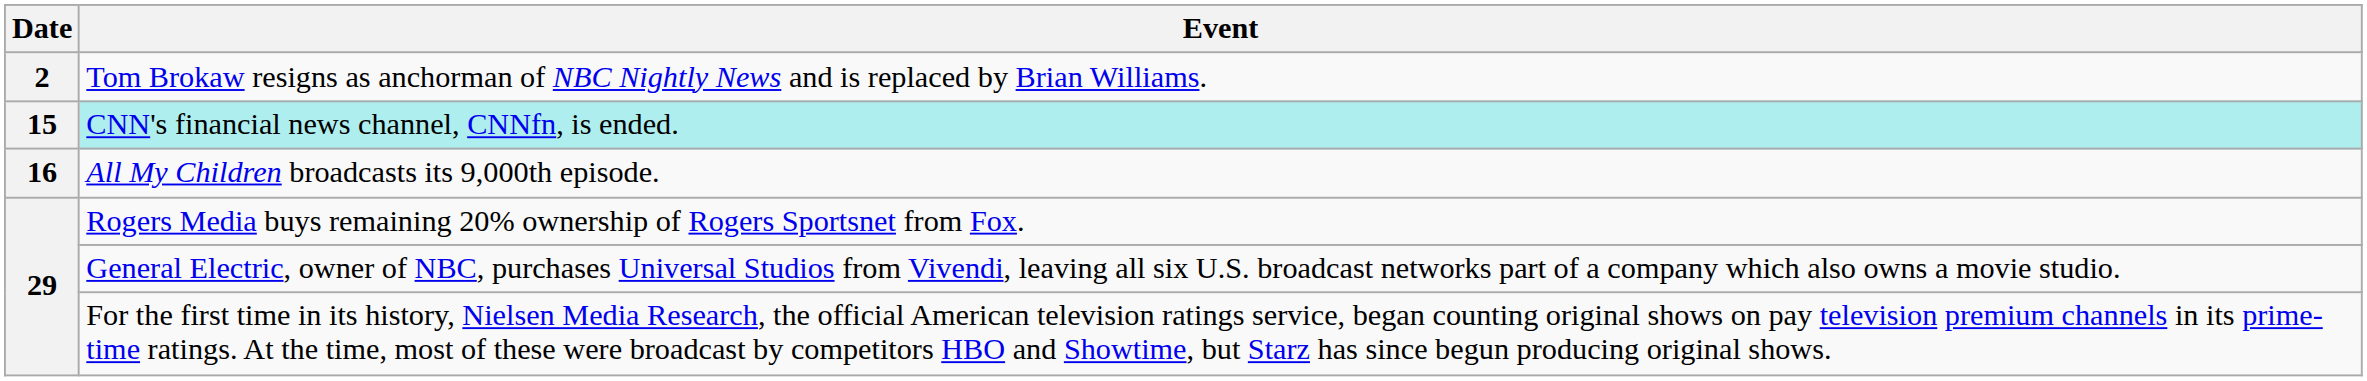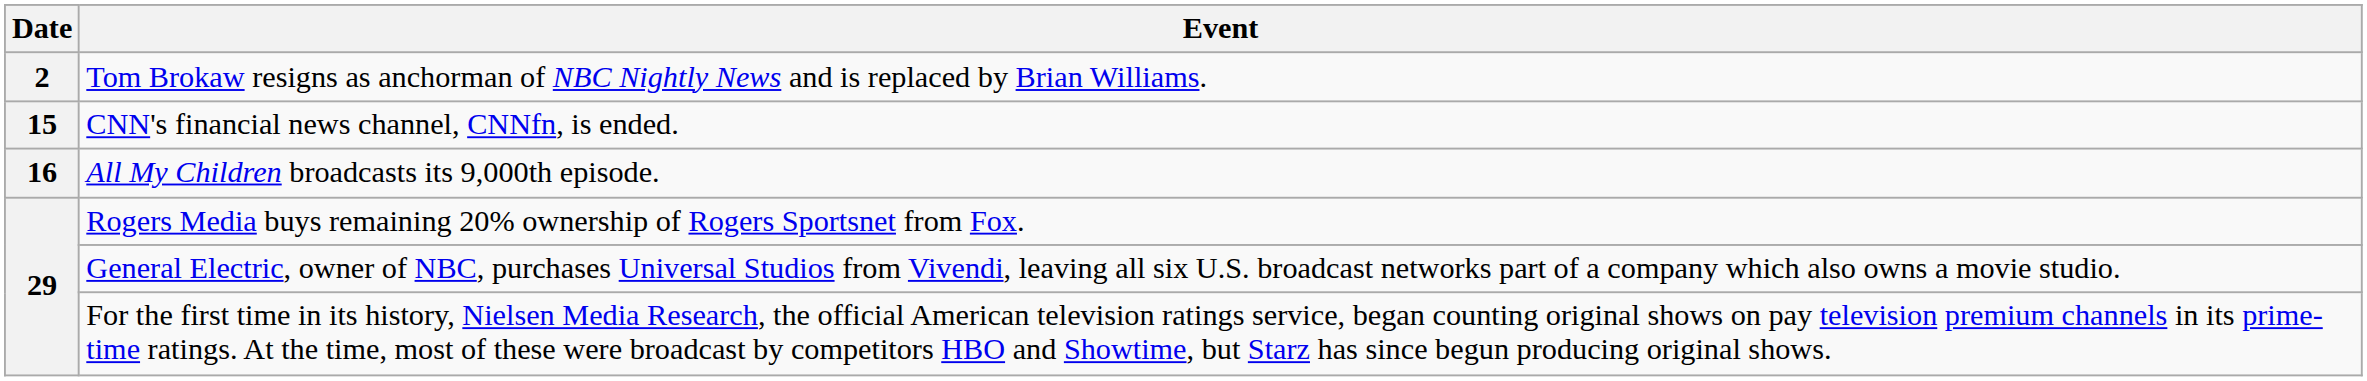(383, 124) paleturquoise background -> (383, 124) no background
